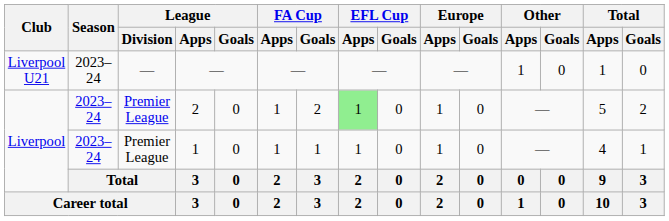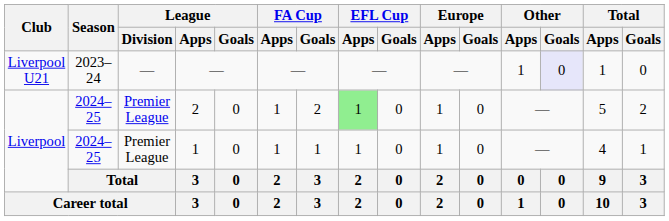(562, 70) no background -> (562, 70) lavender background
(93, 109) 2023–24 -> (93, 109) 2024–25
(93, 149) 2023–24 -> (93, 149) 2024–25
